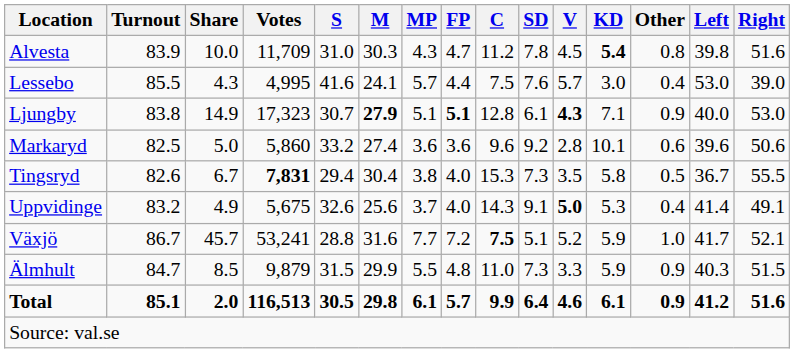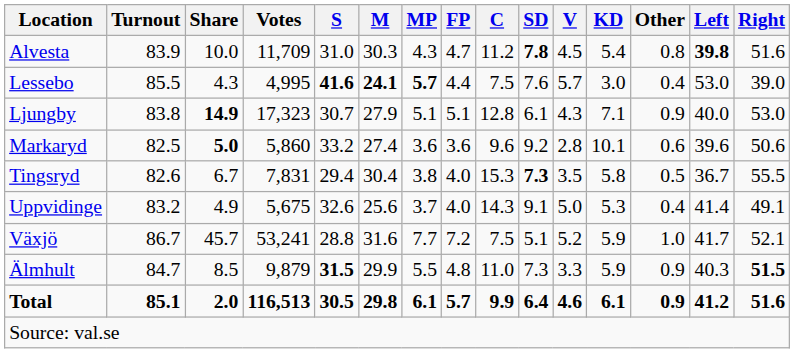(536, 51) normal -> (536, 51) bold
(613, 51) bold -> (613, 51) normal
(712, 51) normal -> (712, 51) bold
(337, 82) normal -> (337, 82) bold
(380, 82) normal -> (380, 82) bold
(425, 82) normal -> (425, 82) bold
(221, 113) normal -> (221, 113) bold
(380, 113) bold -> (380, 113) normal
(458, 113) bold -> (458, 113) normal
(570, 113) bold -> (570, 113) normal
(226, 144) normal -> (226, 144) bold
(288, 176) bold -> (288, 176) normal
(536, 176) normal -> (536, 176) bold
(570, 207) bold -> (570, 207) normal
(502, 238) bold -> (502, 238) normal
(337, 269) normal -> (337, 269) bold
(768, 269) normal -> (768, 269) bold
